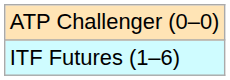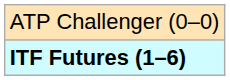(95, 57) normal -> (98, 57) bold
